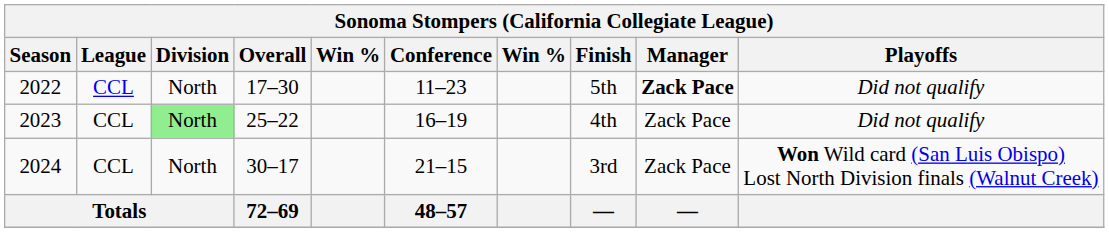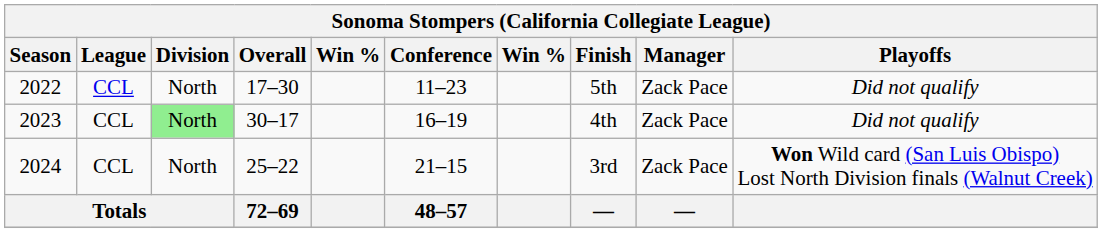(687, 87) bold -> (685, 87) normal
(273, 120) 25–22 -> (273, 120) 30–17
(273, 165) 30–17 -> (273, 165) 25–22
